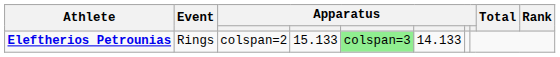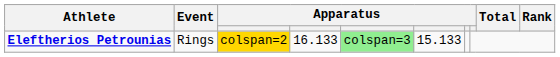(254, 41) no background -> (254, 41) gold background
(315, 41) 15.133 -> (315, 41) 16.133
(439, 41) 14.133 -> (439, 41) 15.133
